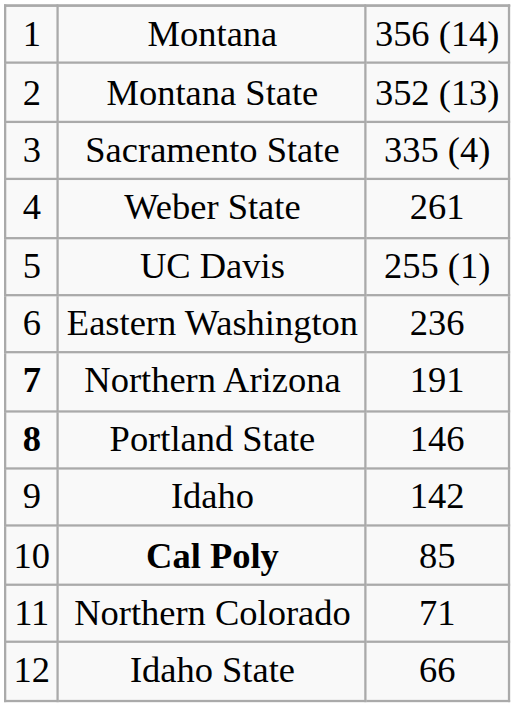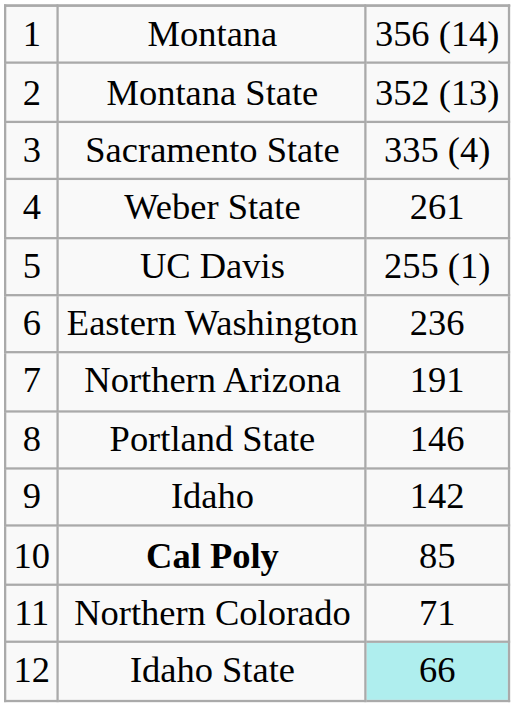(32, 381) bold -> (32, 381) normal
(32, 438) bold -> (32, 438) normal
(437, 670) no background -> (437, 670) paleturquoise background
